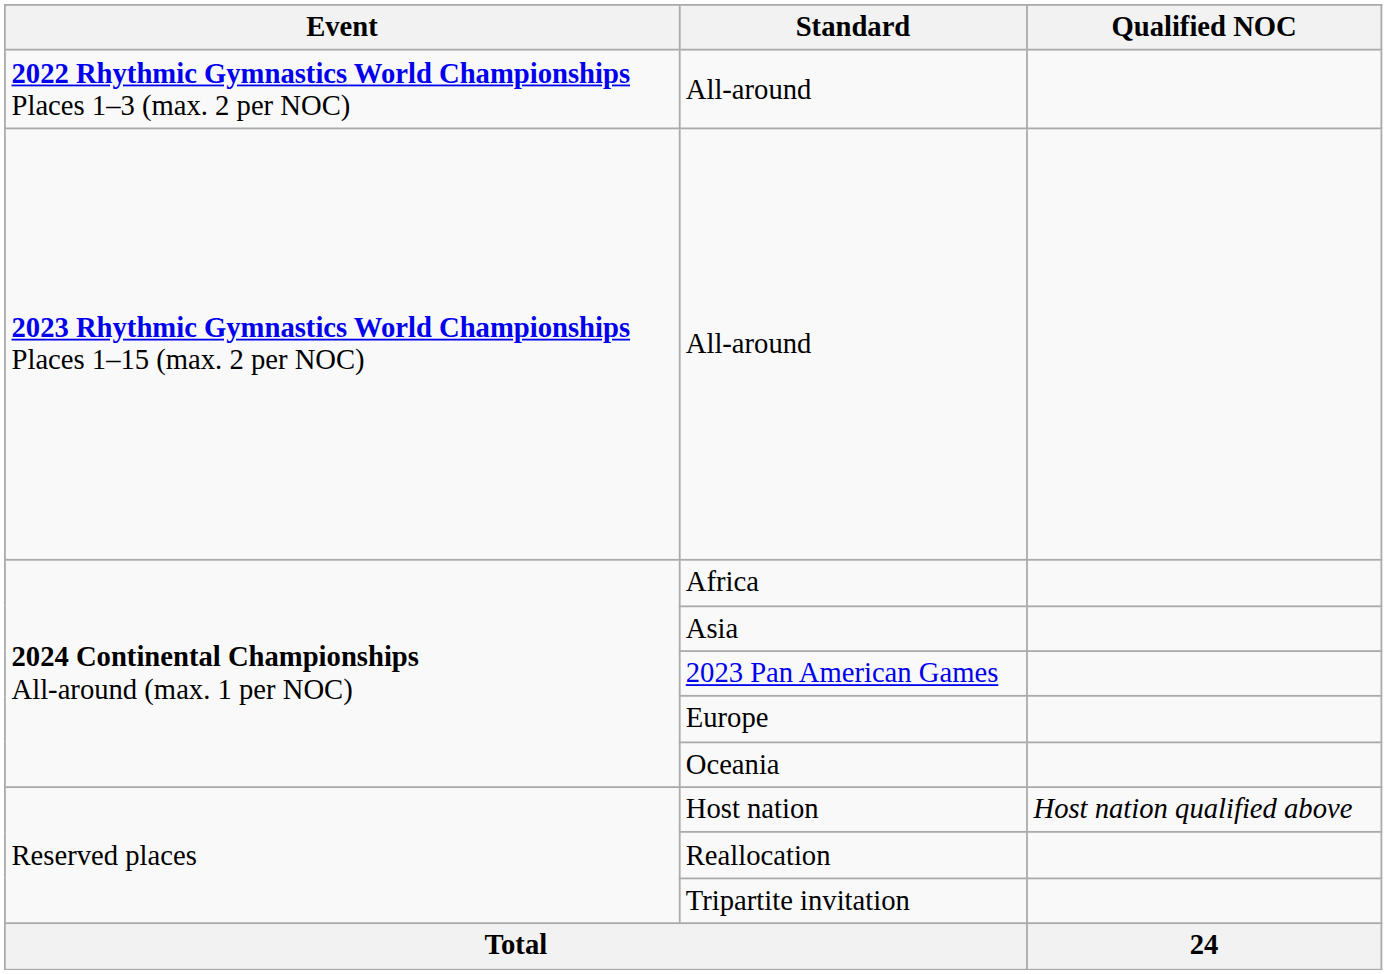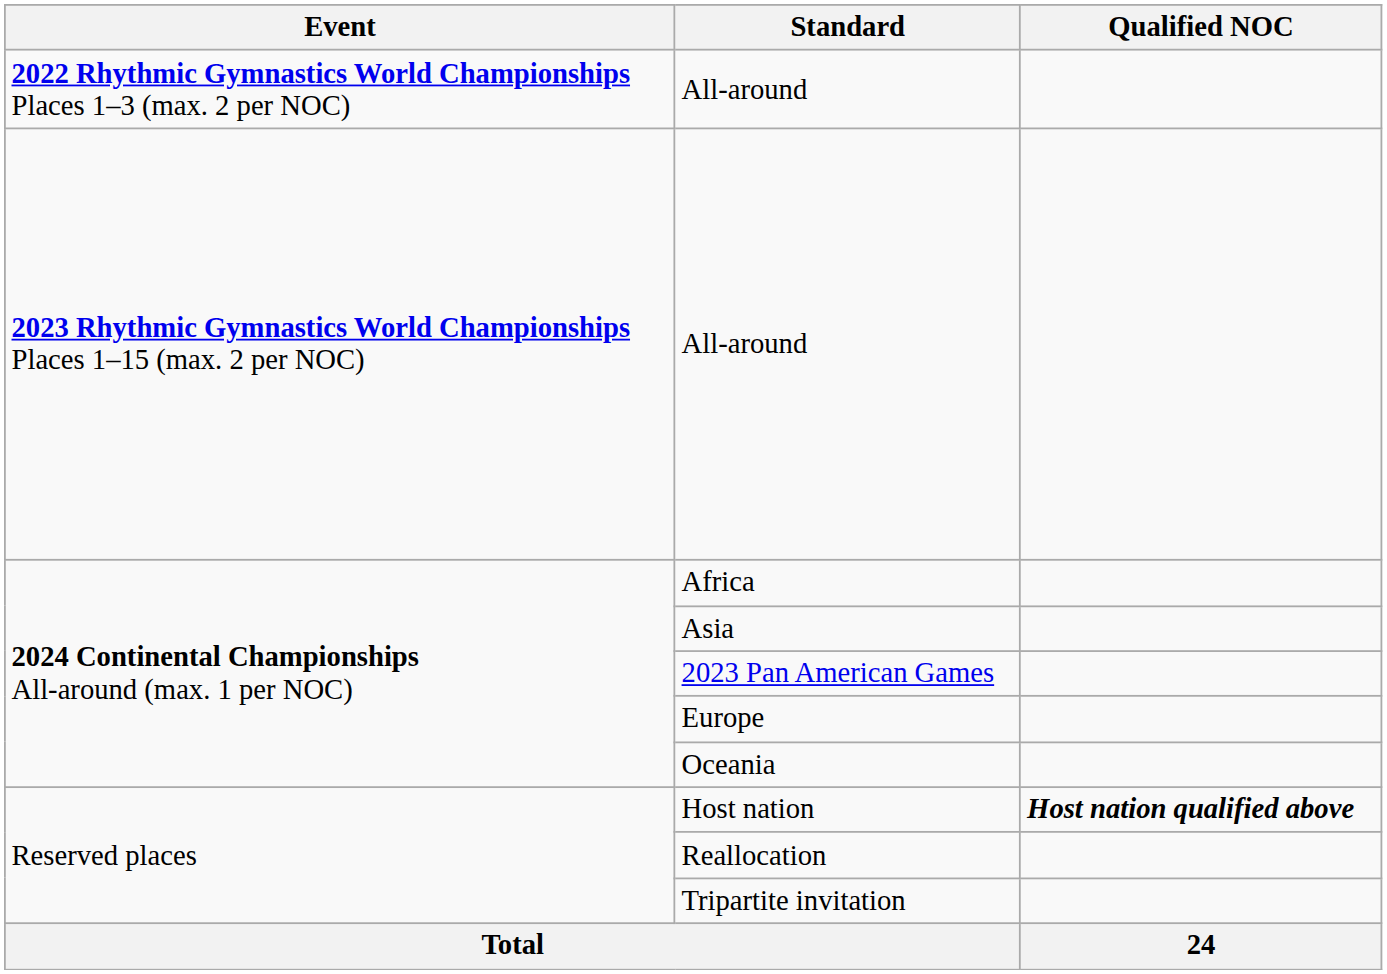(1193, 809) normal -> (1191, 809) bold
